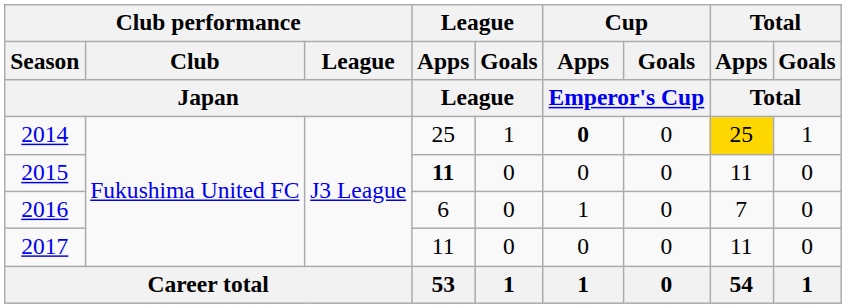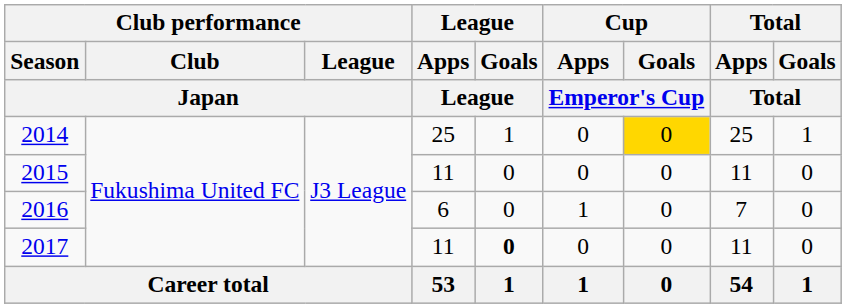(583, 135) bold -> (583, 135) normal
(666, 135) no background -> (666, 135) gold background
(741, 135) gold background -> (741, 135) no background
(443, 172) bold -> (443, 172) normal
(509, 246) normal -> (509, 246) bold
